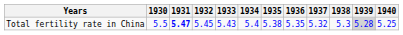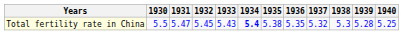(75, 24) no background -> (75, 24) lightyellow background
(181, 24) bold -> (181, 24) normal
(252, 24) normal -> (252, 24) bold
(364, 24) lightgrey background -> (364, 24) no background
